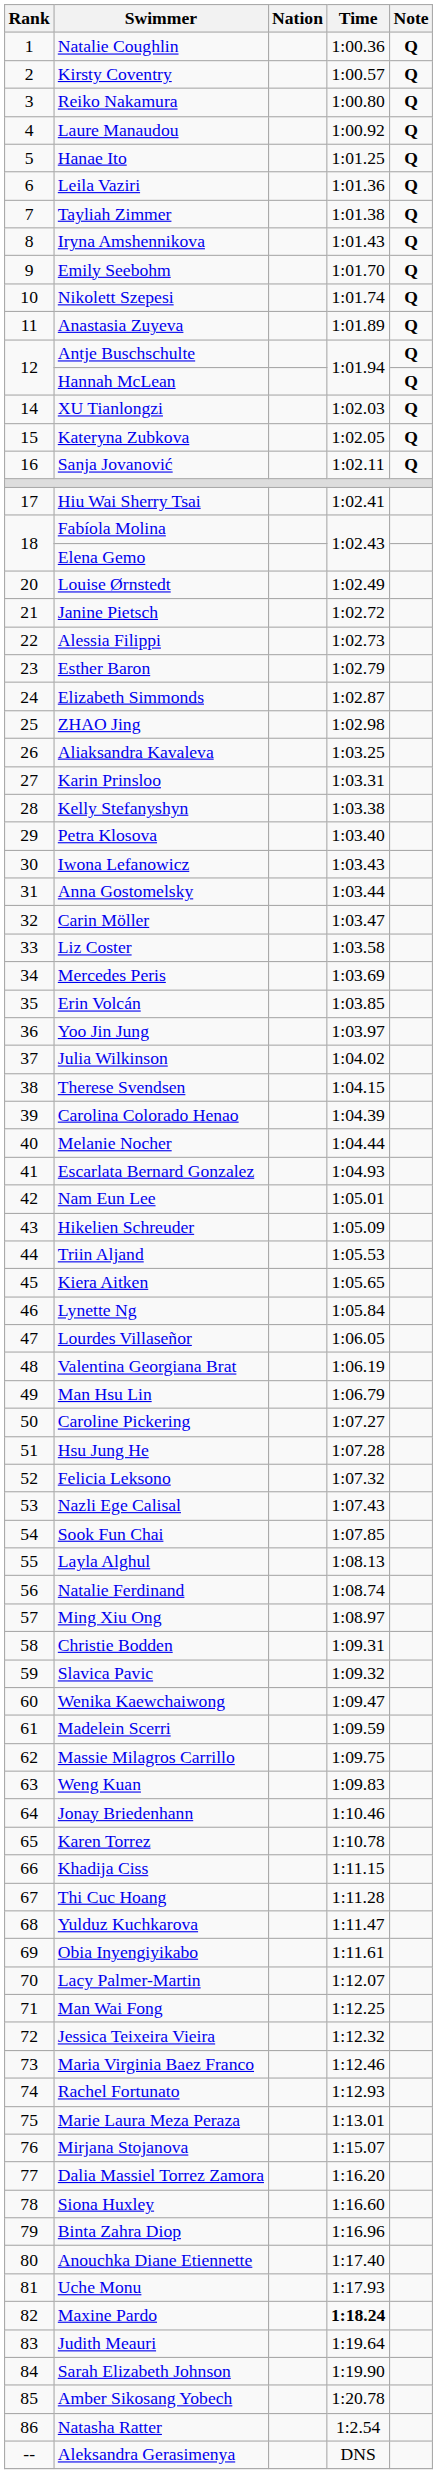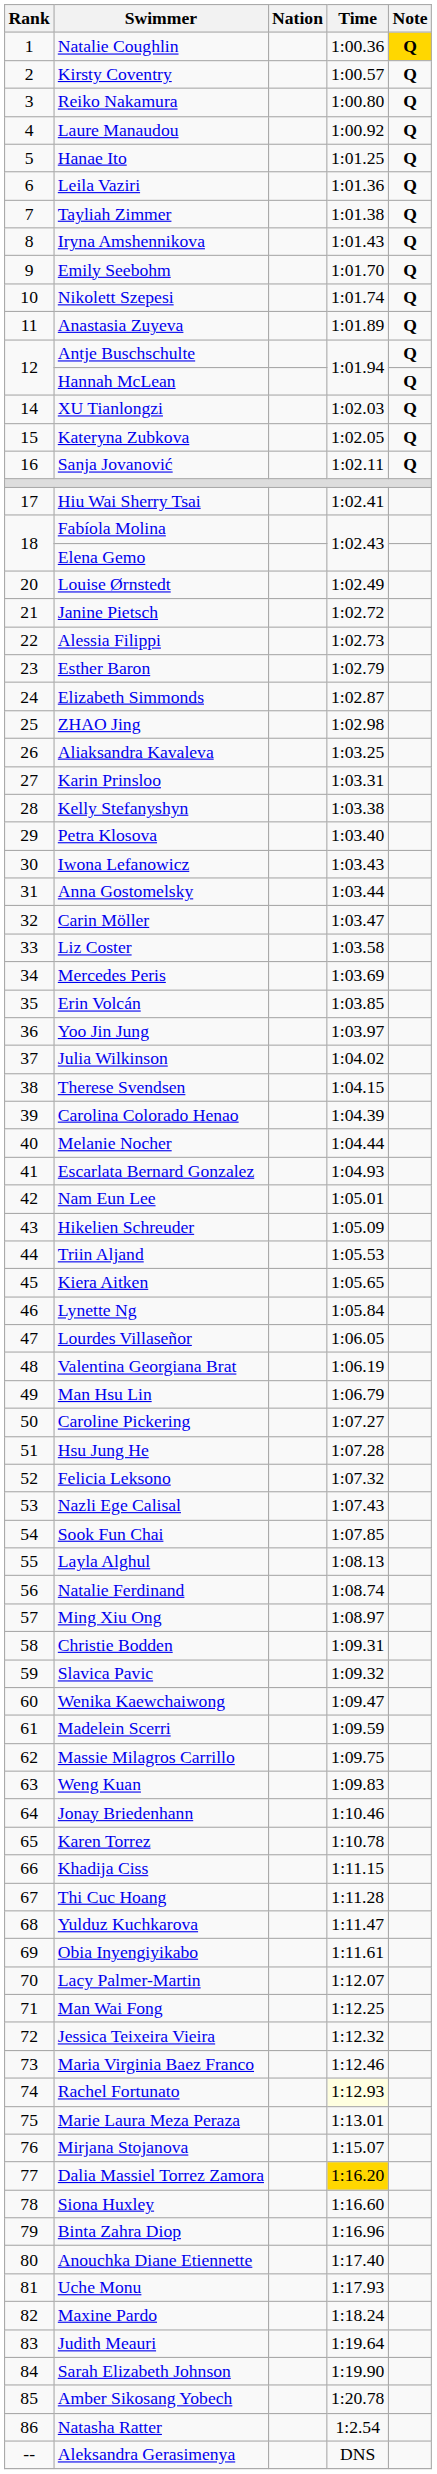(411, 46) no background -> (410, 46) gold background
(358, 2092) no background -> (358, 2092) lightyellow background
(358, 2175) no background -> (358, 2175) gold background
(358, 2315) bold -> (358, 2315) normal
